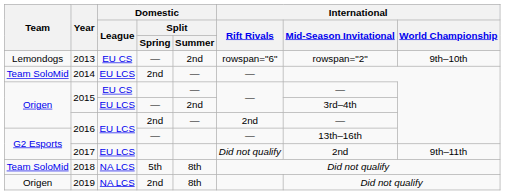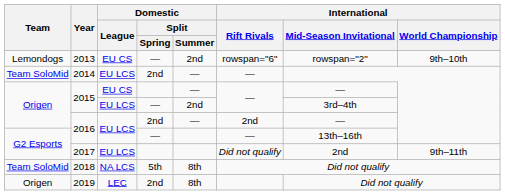(117, 183) NA LCS -> (117, 183) LEC
